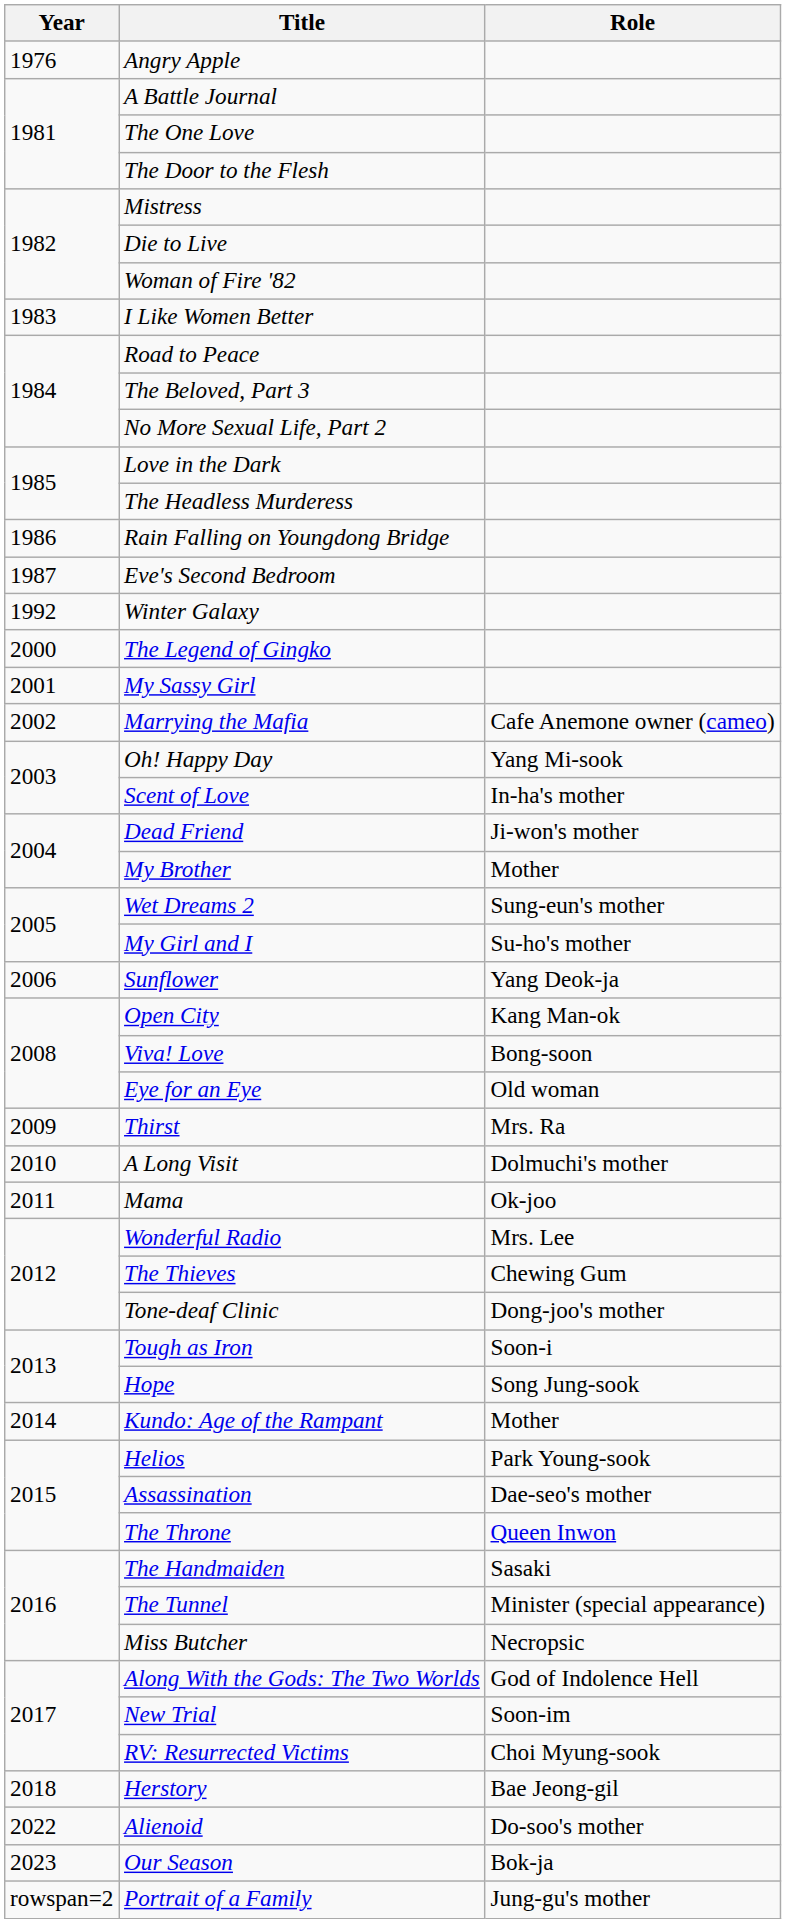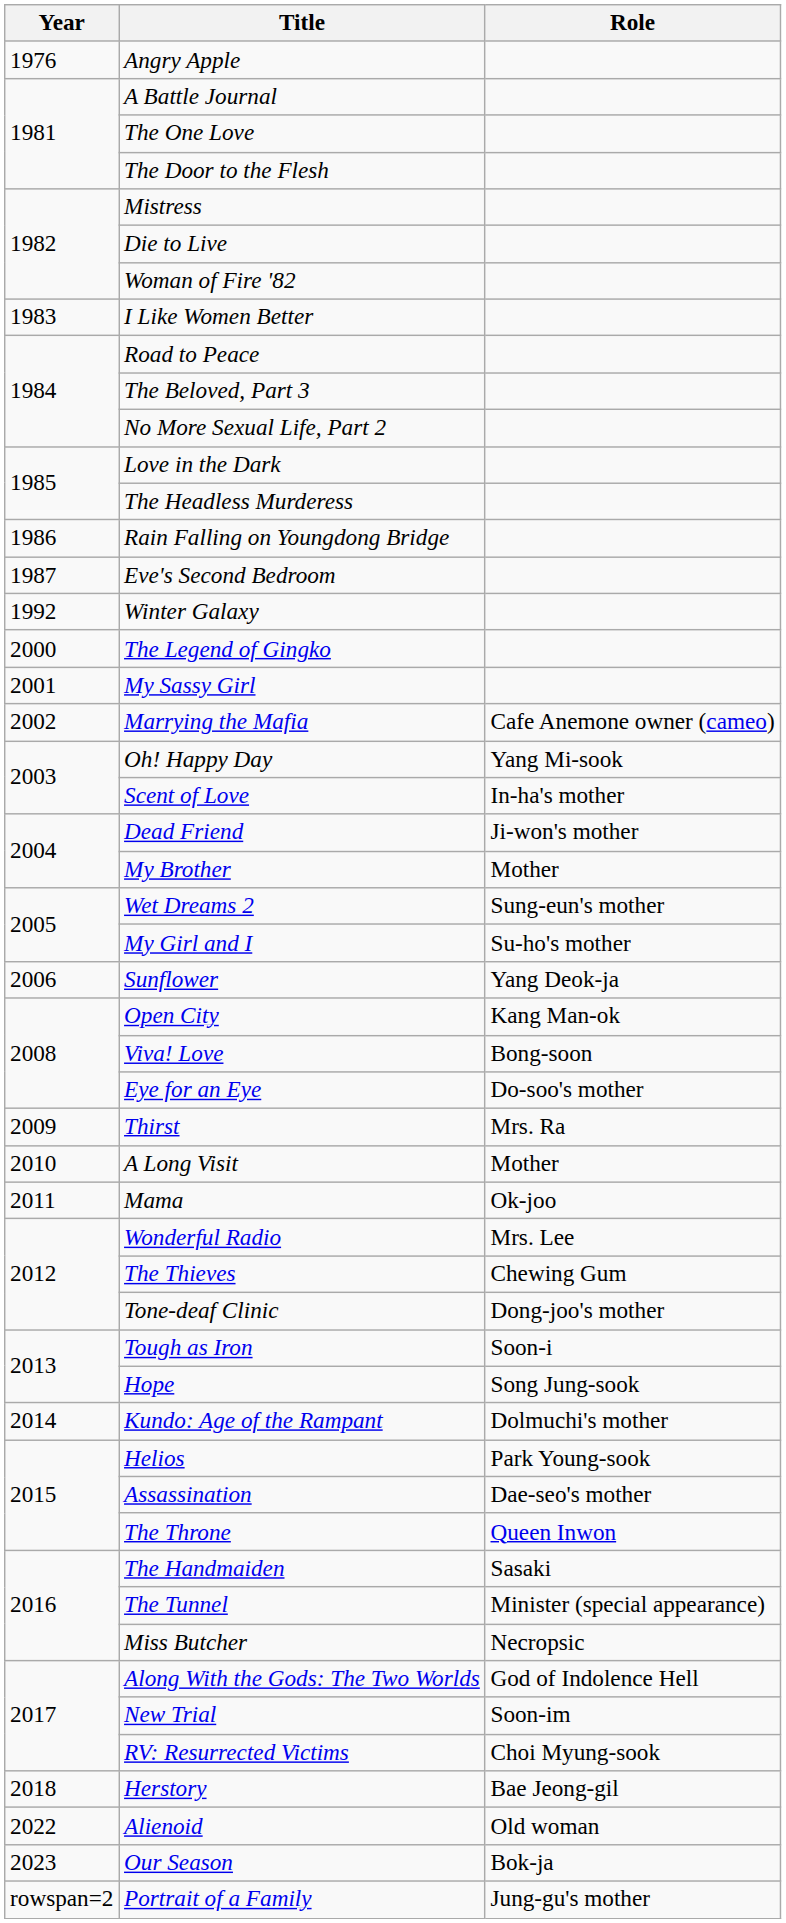(545, 1089) Old woman -> (567, 1089) Do-soo's mother
(579, 1163) Dolmuchi's mother -> (525, 1163) Mother
(525, 1421) Mother -> (579, 1421) Dolmuchi's mother
(567, 1825) Do-soo's mother -> (545, 1825) Old woman
